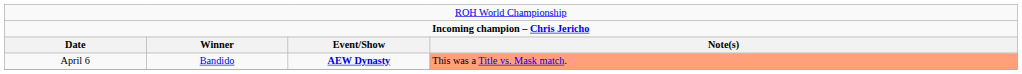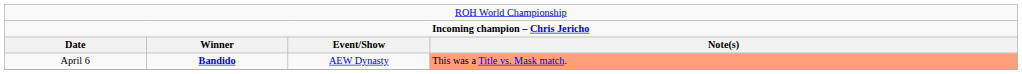(217, 61) normal -> (217, 61) bold
(359, 61) bold -> (359, 61) normal
